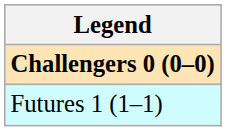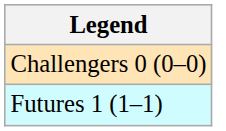(113, 64) bold -> (108, 64) normal
